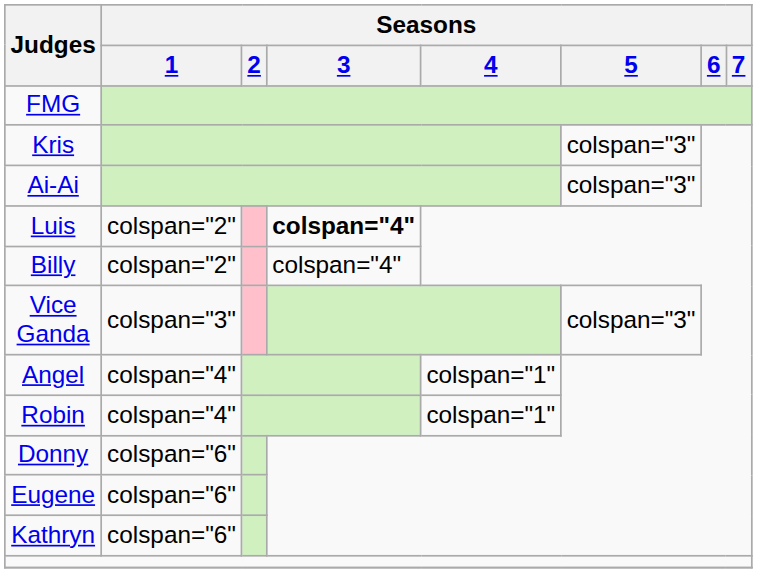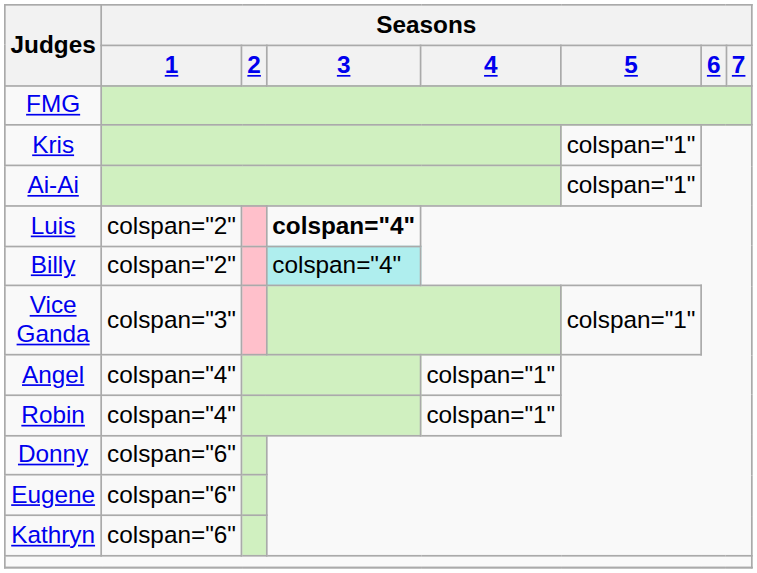(631, 145) colspan="3" -> (631, 145) colspan="1"
(631, 185) colspan="3" -> (631, 185) colspan="1"
(337, 265) no background -> (337, 265) paleturquoise background
(631, 320) colspan="3" -> (631, 320) colspan="1"
